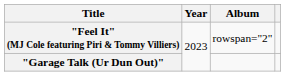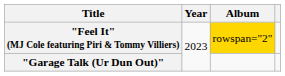(242, 37) no background -> (242, 37) gold background
